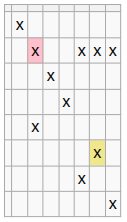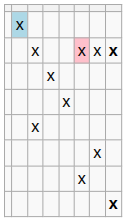(20, 24) no background -> (20, 24) lightblue background
(35, 50) pink background -> (35, 50) no background
(82, 50) no background -> (82, 50) pink background
(113, 50) normal -> (113, 50) bold
(97, 152) khaki background -> (97, 152) no background
(113, 204) normal -> (113, 204) bold
